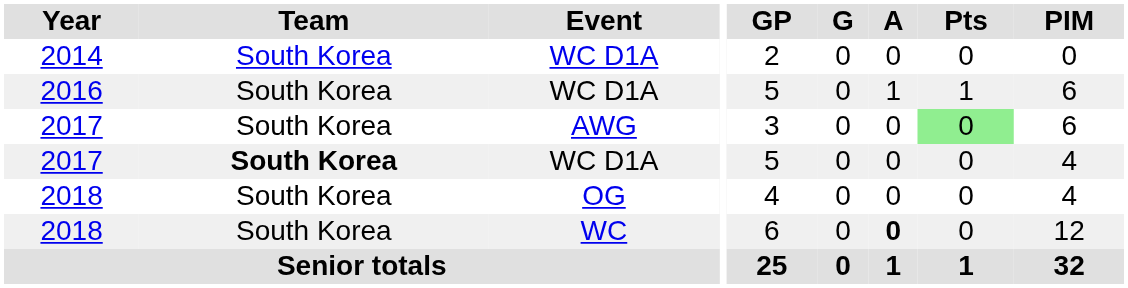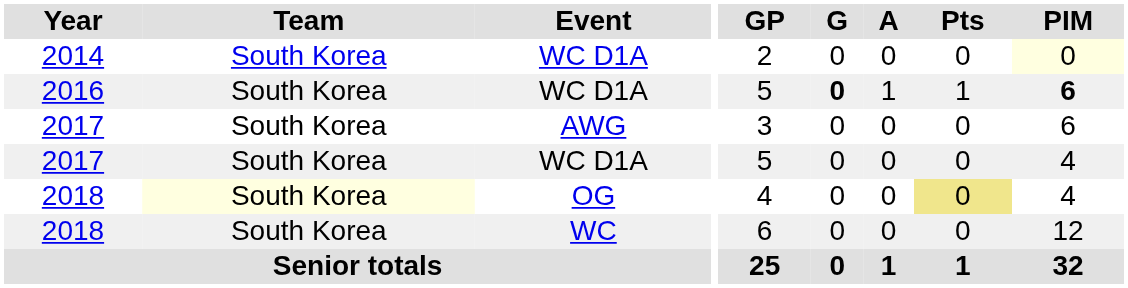(1069, 56) no background -> (1068, 56) lightyellow background
(843, 91) normal -> (837, 91) bold
(1069, 91) normal -> (1068, 91) bold
(966, 126) lightgreen background -> (963, 126) no background
(314, 161) bold -> (309, 161) normal
(314, 196) no background -> (309, 196) lightyellow background
(966, 196) no background -> (963, 196) khaki background
(893, 231) bold -> (889, 231) normal
